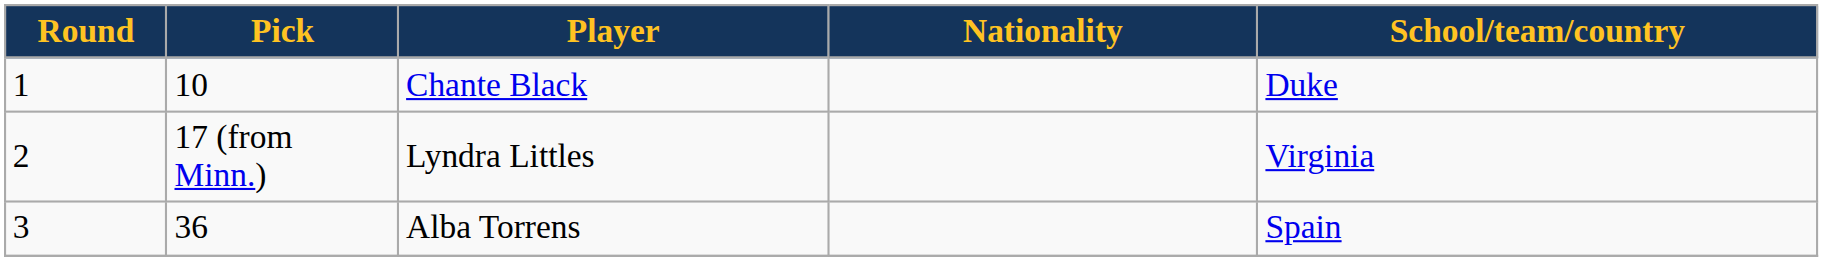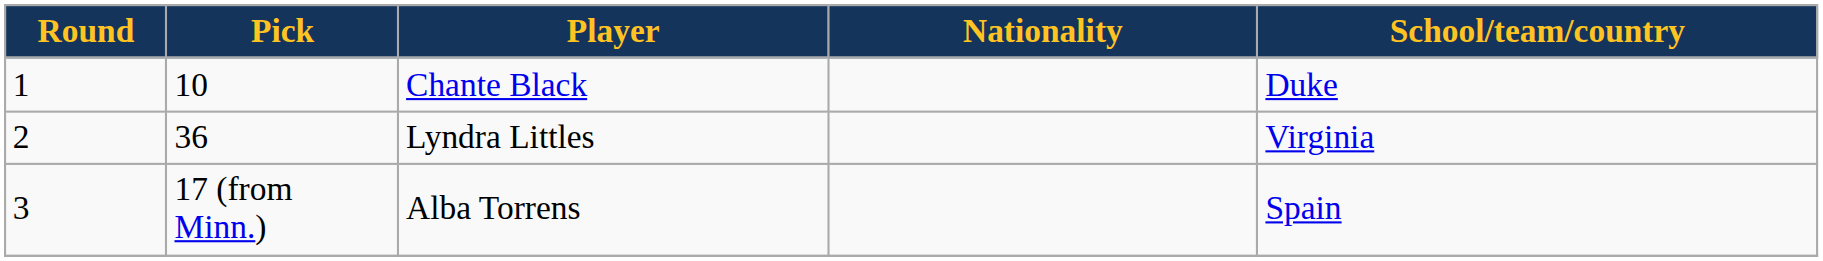(233, 155) 17 (from Minn.) -> (191, 137) 36
(191, 227) 36 -> (233, 208) 17 (from Minn.)
